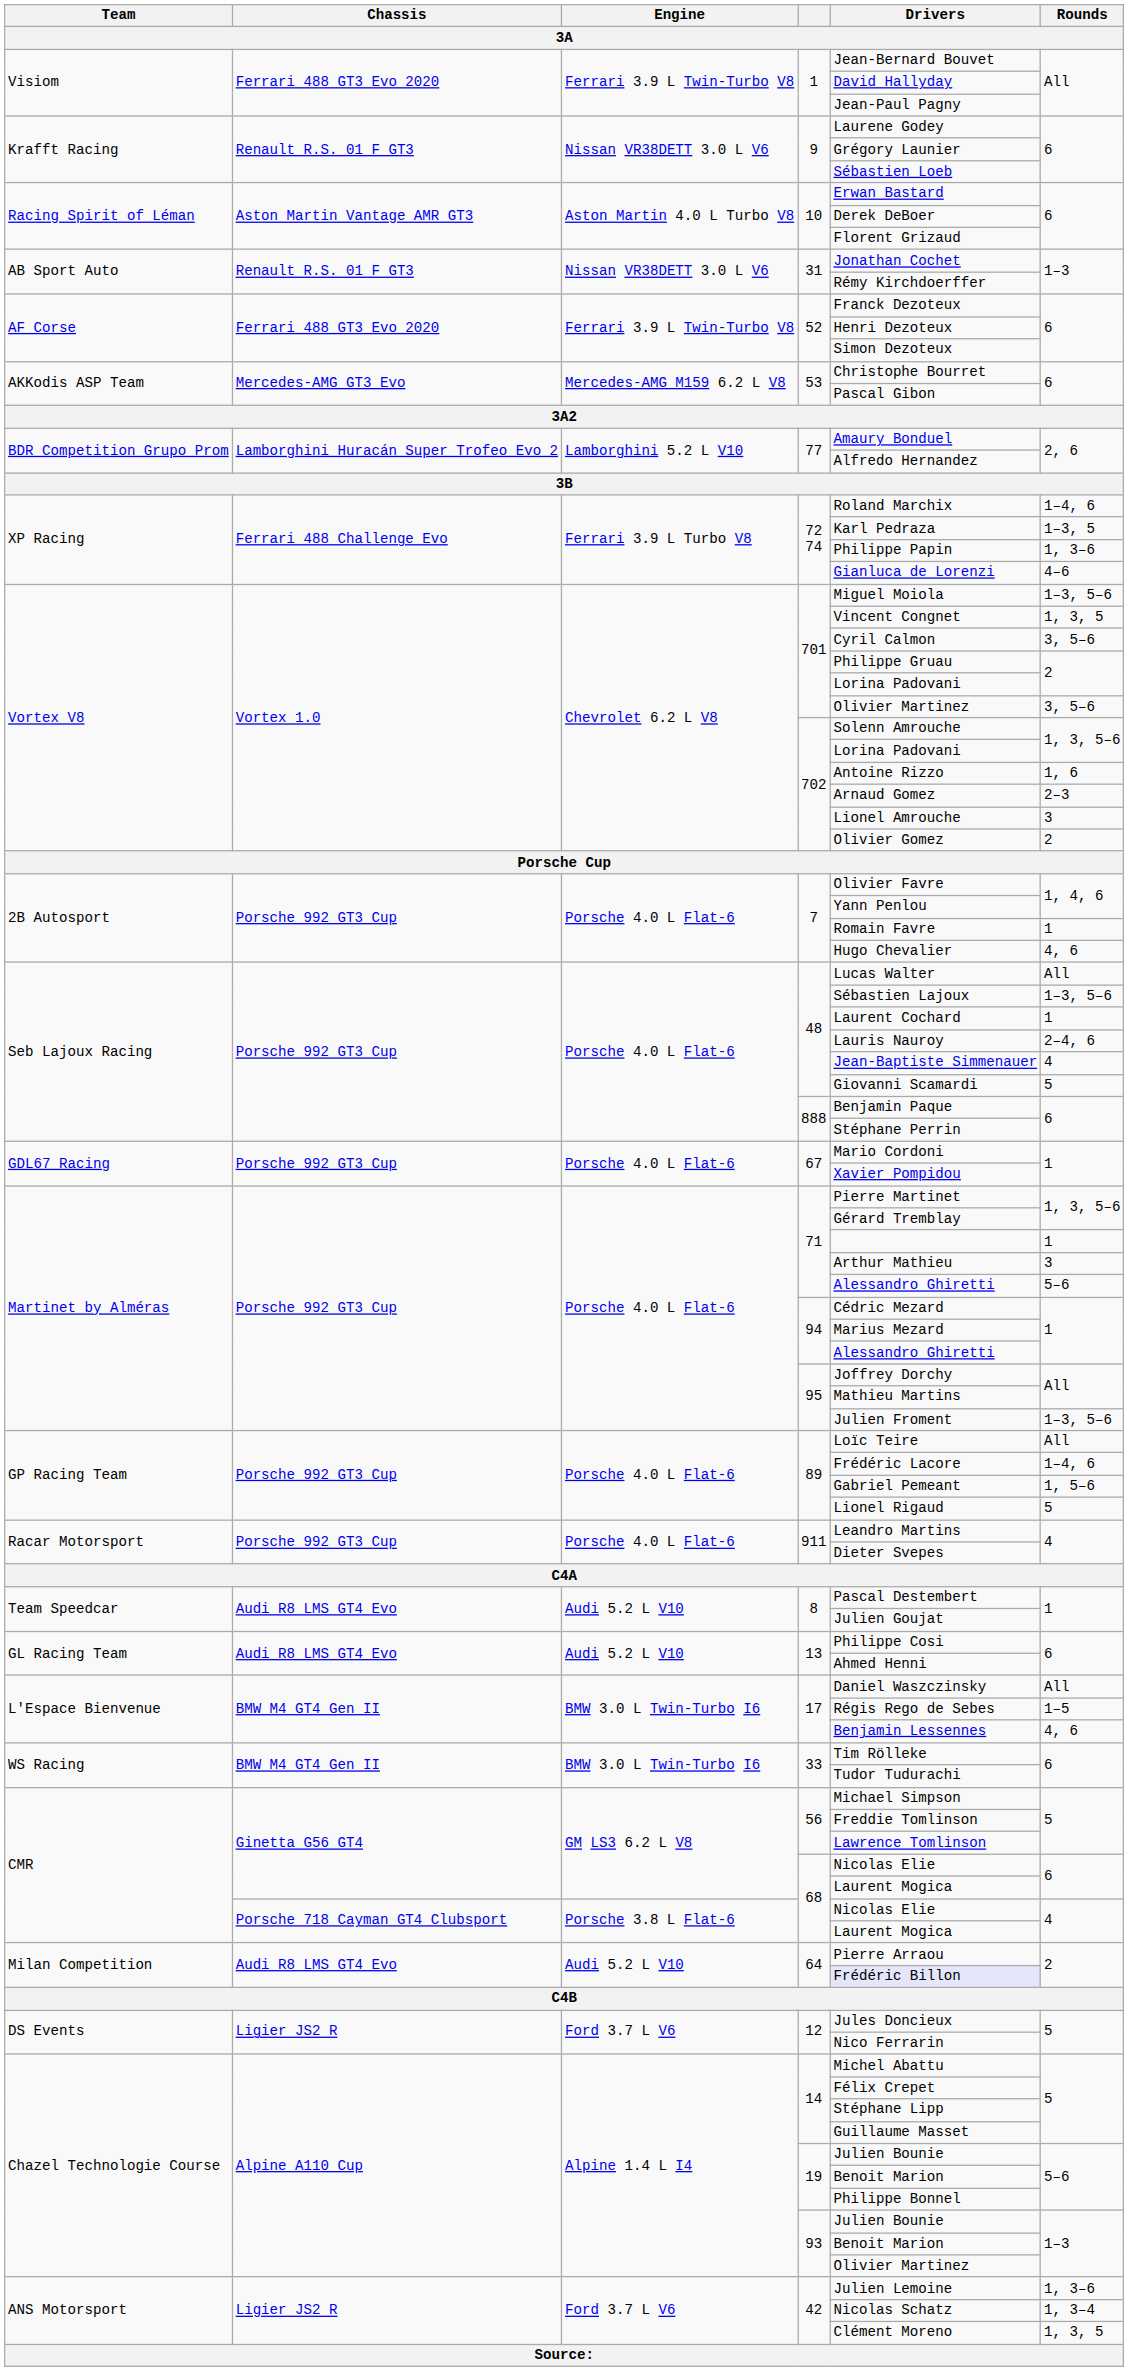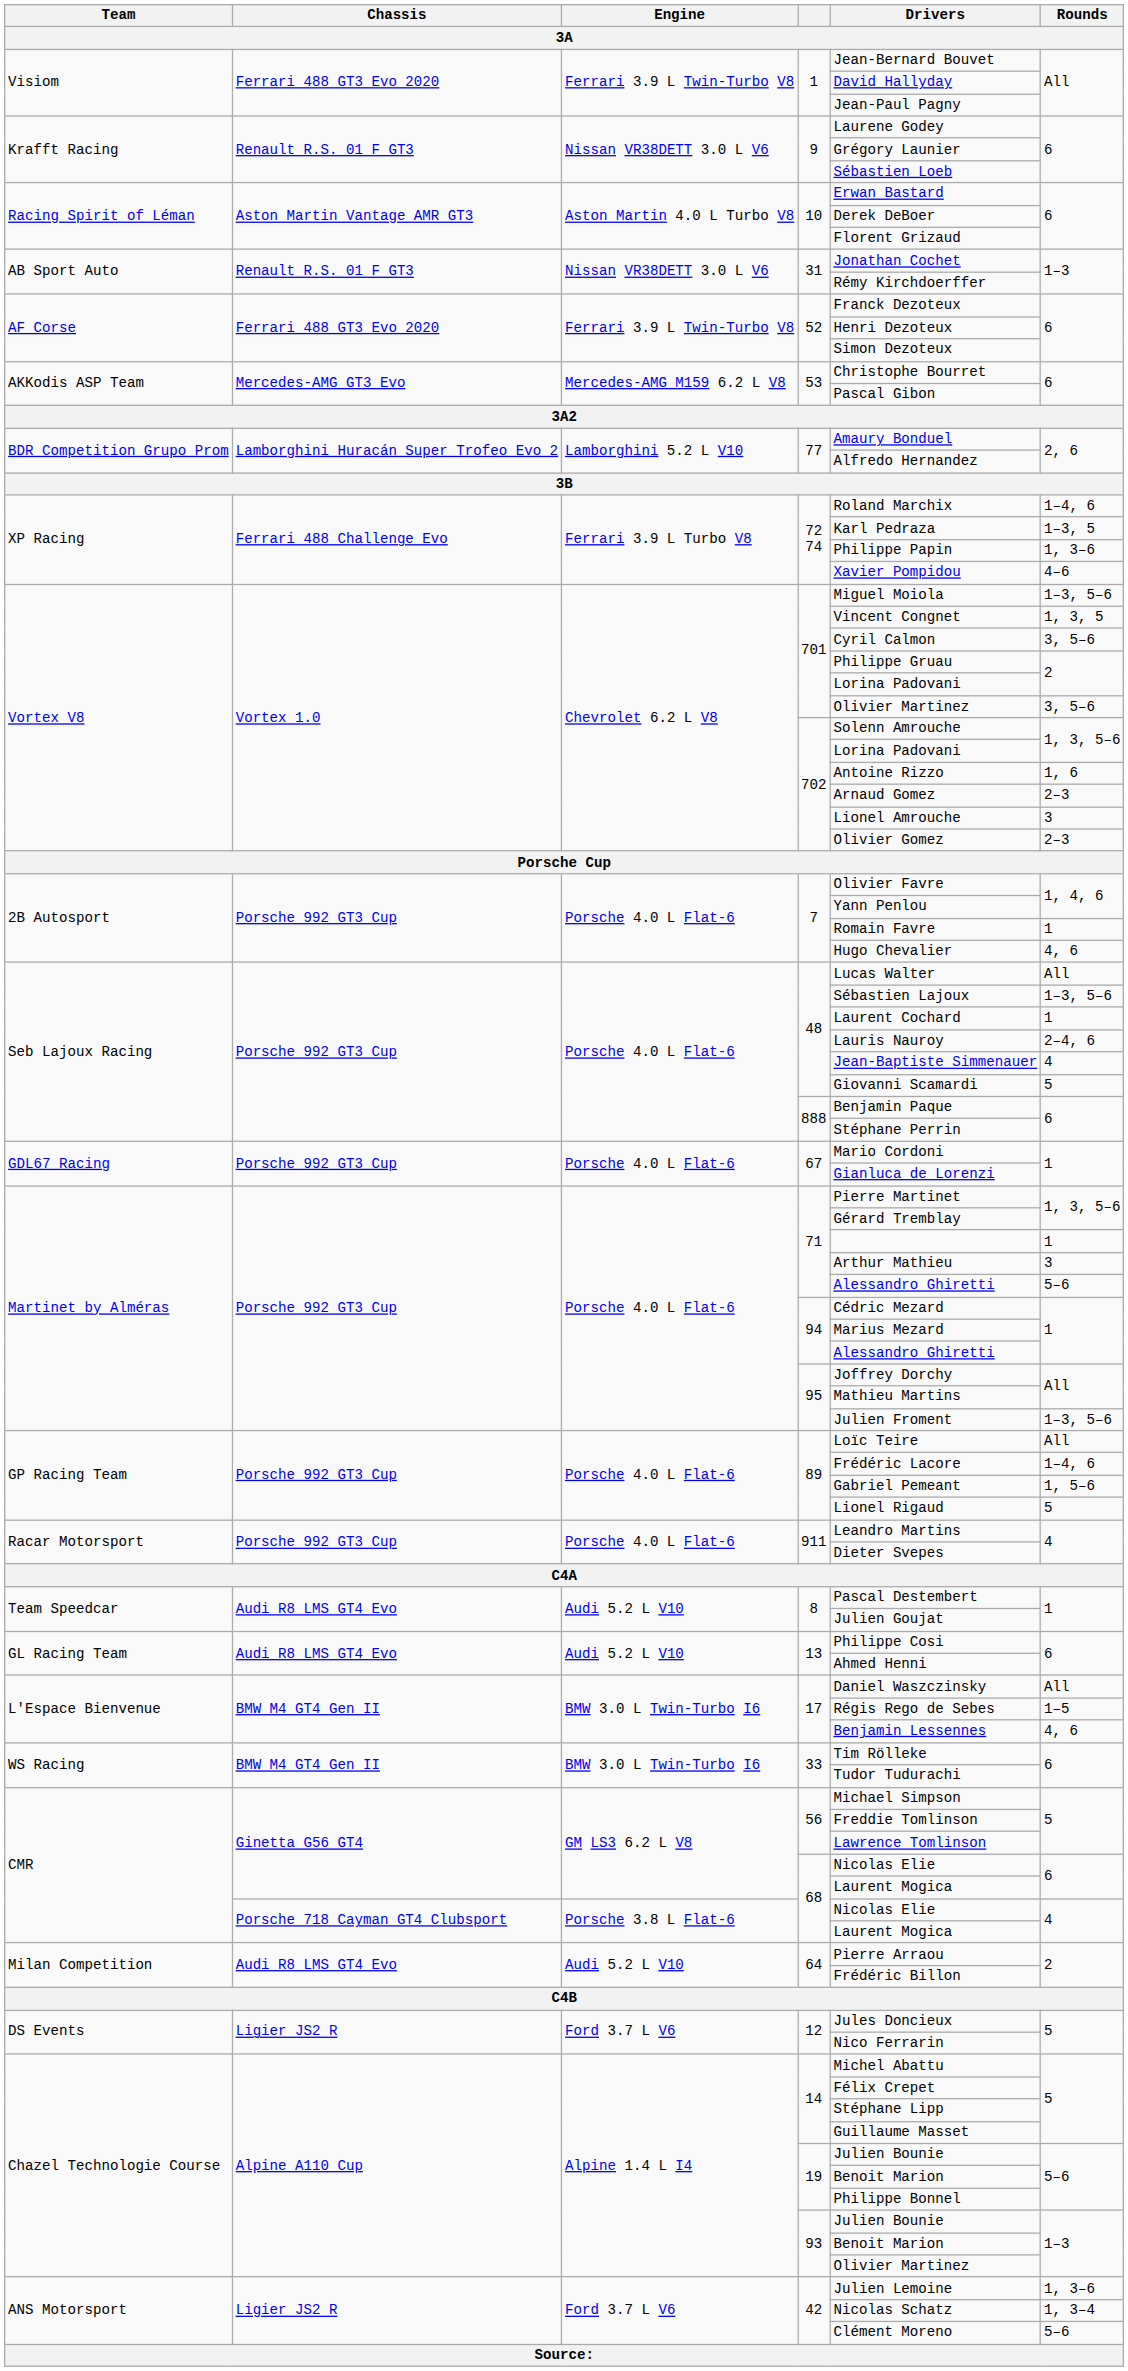(914, 573) Gianluca de Lorenzi -> (897, 573) Xavier Pompidou
(1048, 840) 2 -> (1057, 840) 2–3
(897, 1174) Xavier Pompidou -> (914, 1174) Gianluca de Lorenzi
(897, 1976) lavender background -> (897, 1976) no background
(1074, 2333) 1, 3, 5 -> (1057, 2333) 5–6
